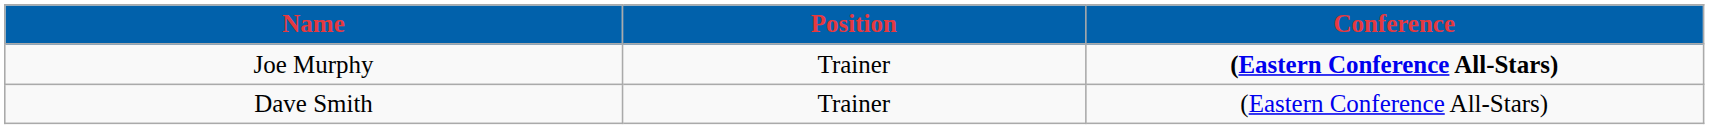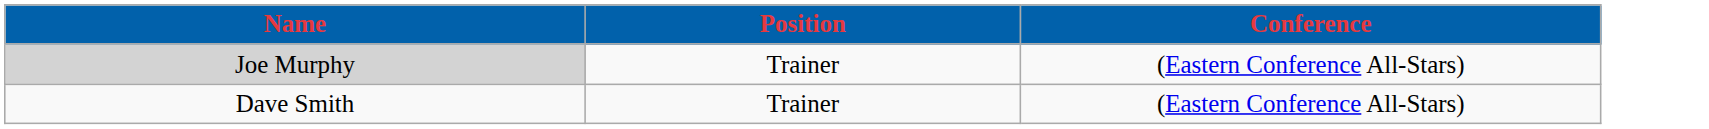(314, 63) no background -> (295, 63) lightgrey background
(1394, 63) bold -> (1311, 63) normal
